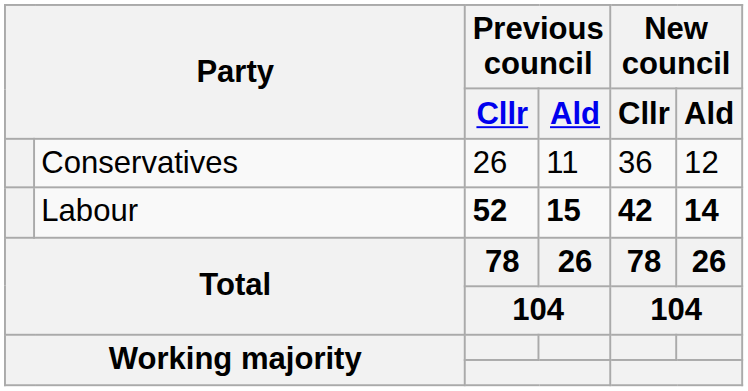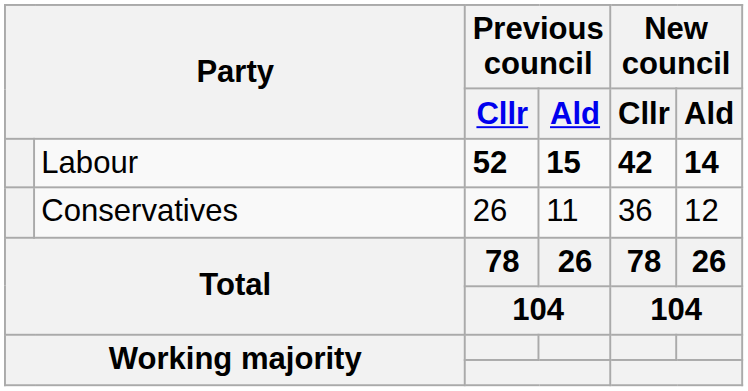rows swapped: (90, 211) <-> (140, 162)
